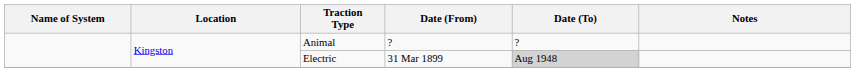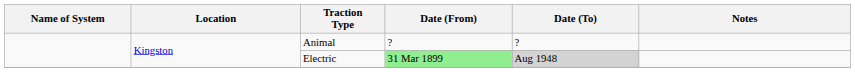(415, 59) no background -> (415, 59) lightgreen background
